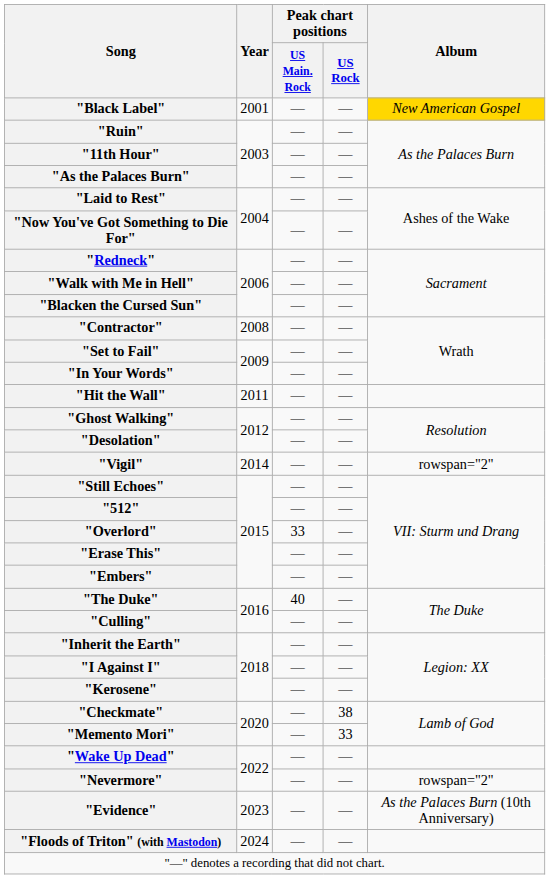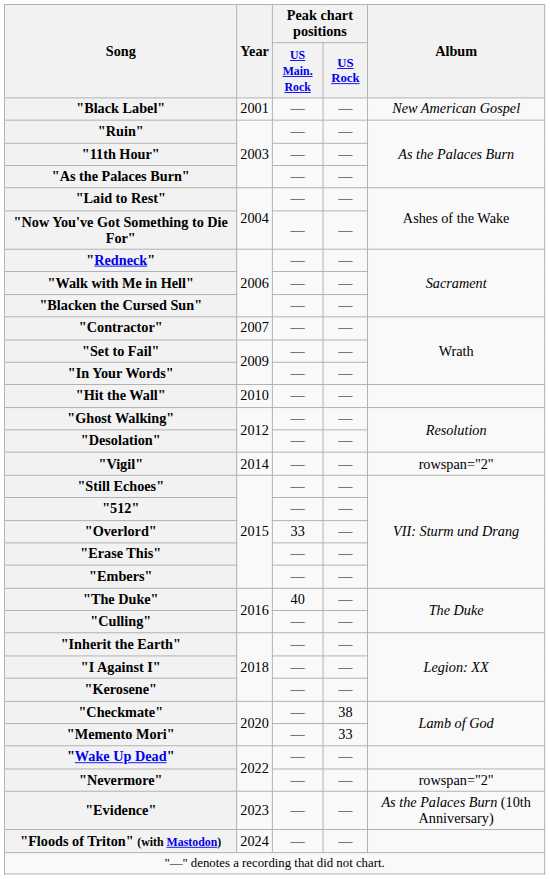(456, 109) gold background -> (456, 109) no background
(255, 328) 2008 -> (255, 328) 2007
(255, 396) 2011 -> (255, 396) 2010
